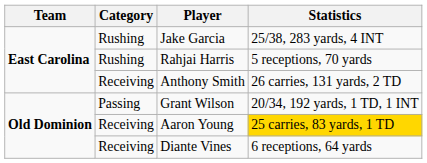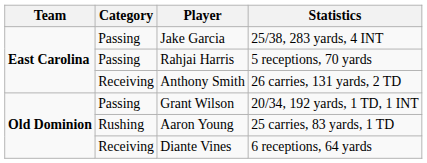(121, 37) Rushing -> (119, 37) Passing
(121, 59) Rushing -> (119, 59) Passing
(126, 125) Receiving -> (121, 125) Rushing
(323, 125) gold background -> (323, 125) no background
